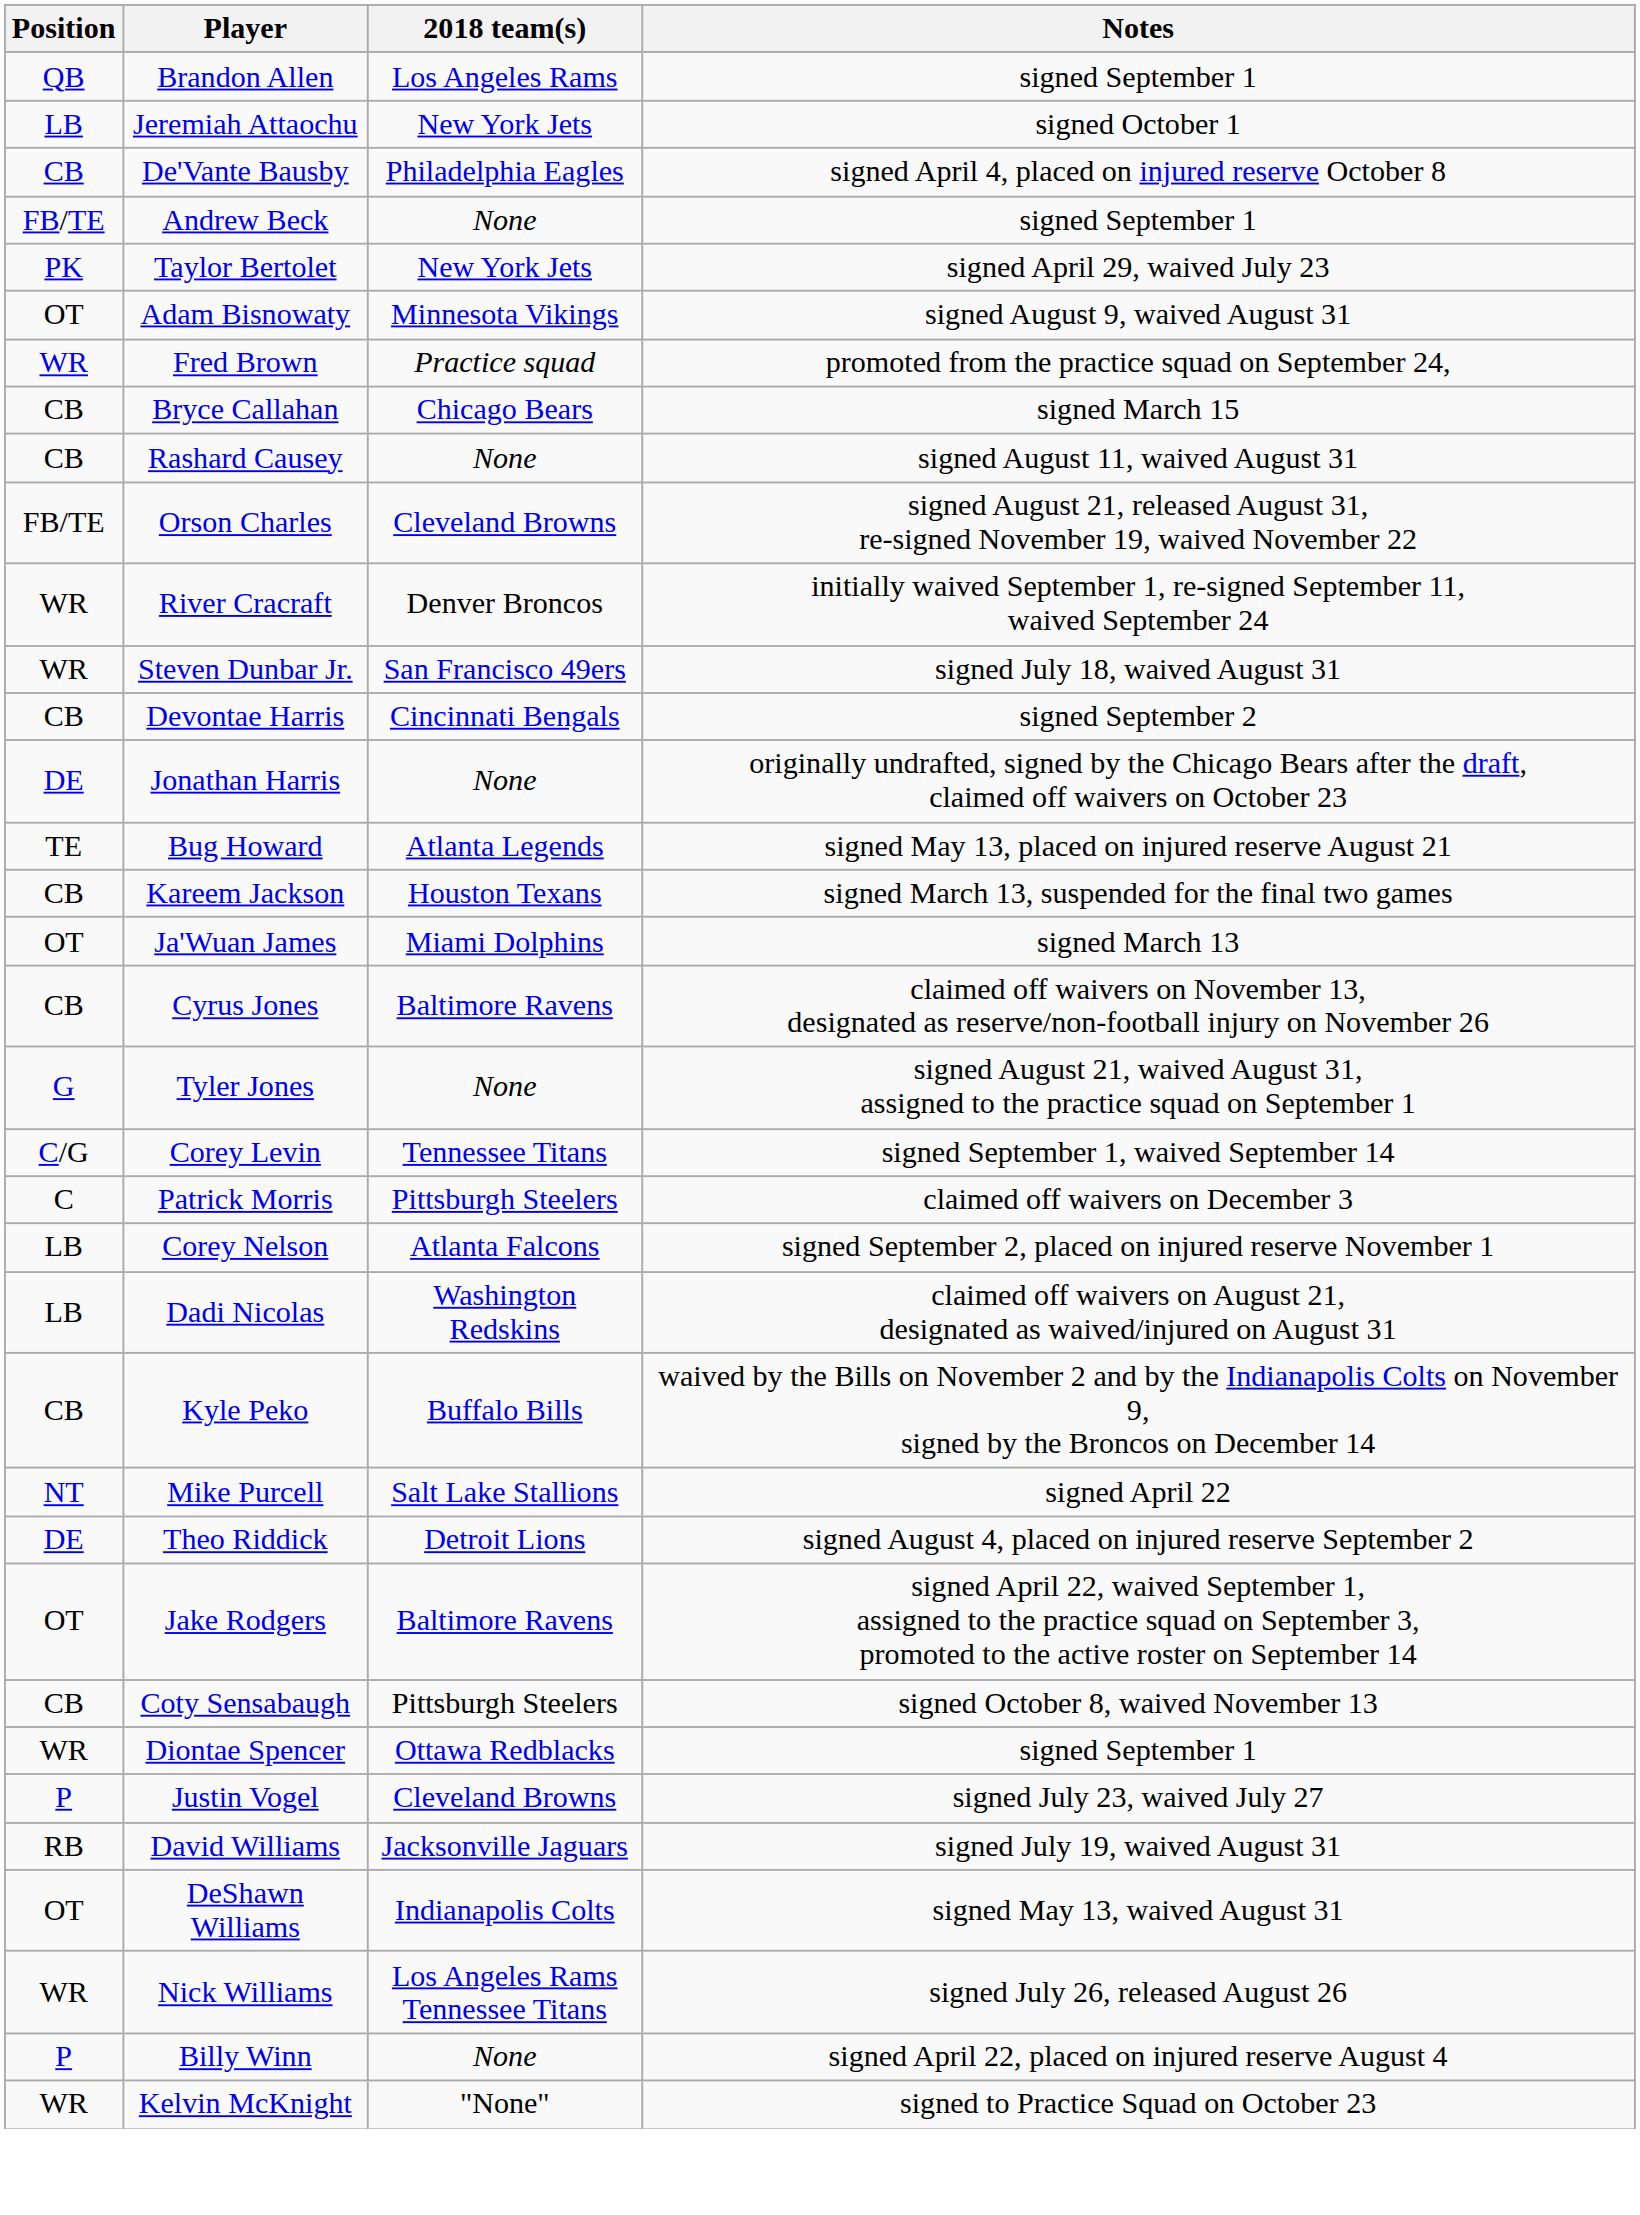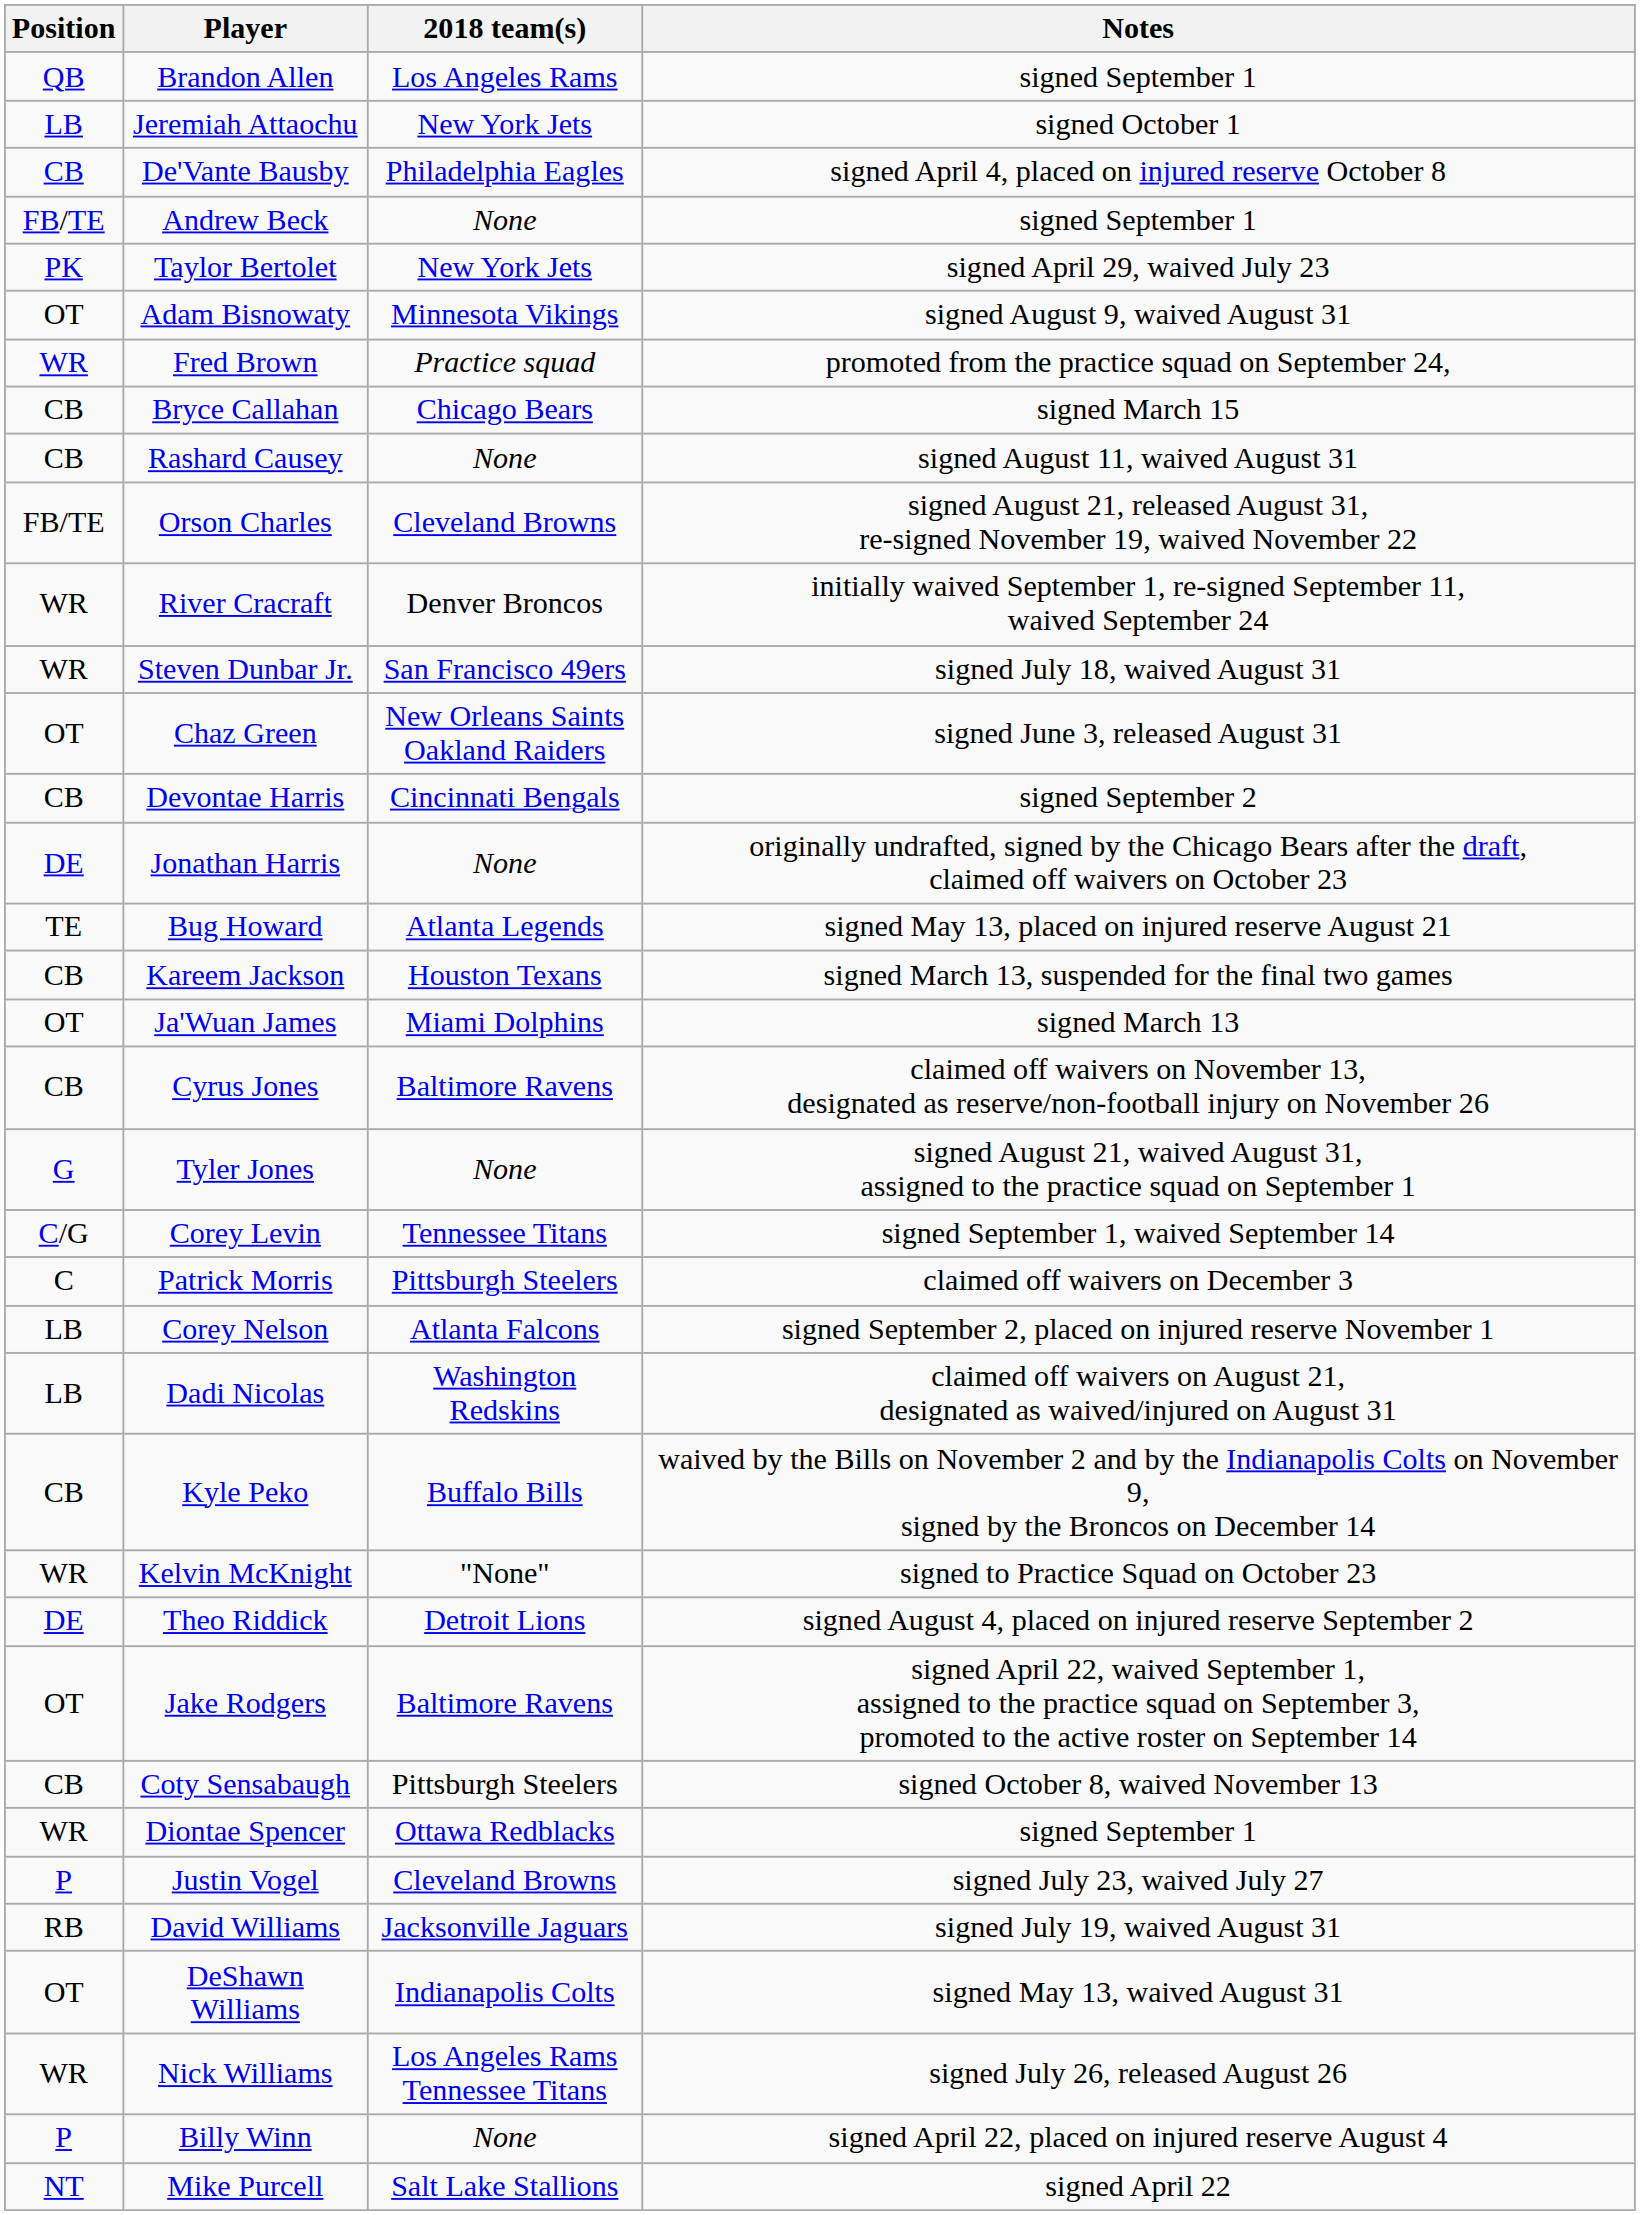+ row: (245, 733)
rows swapped: (245, 1491) <-> (245, 2104)
